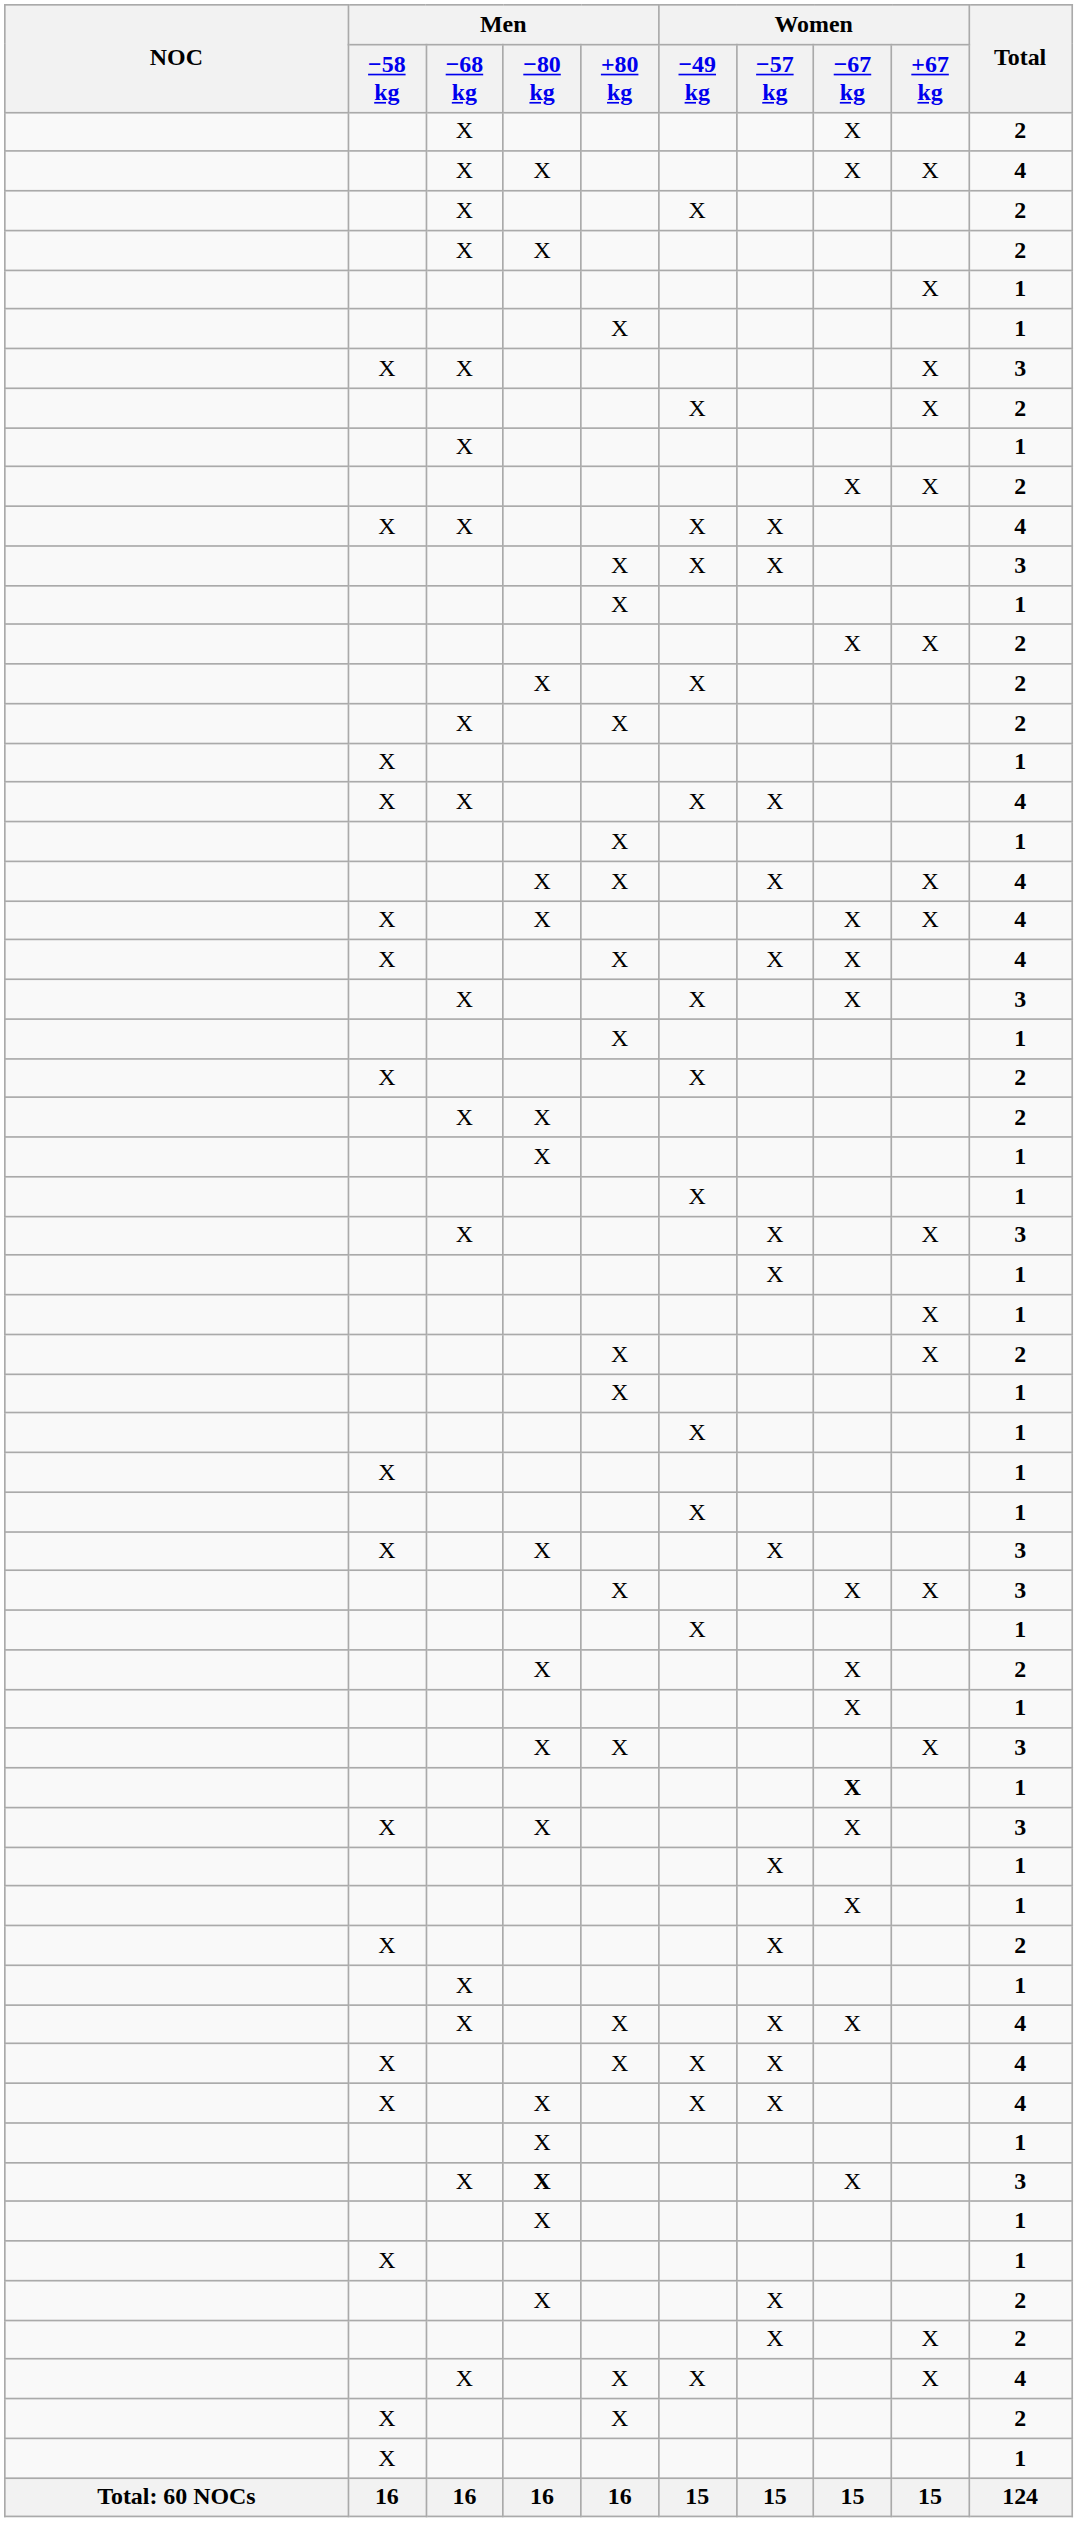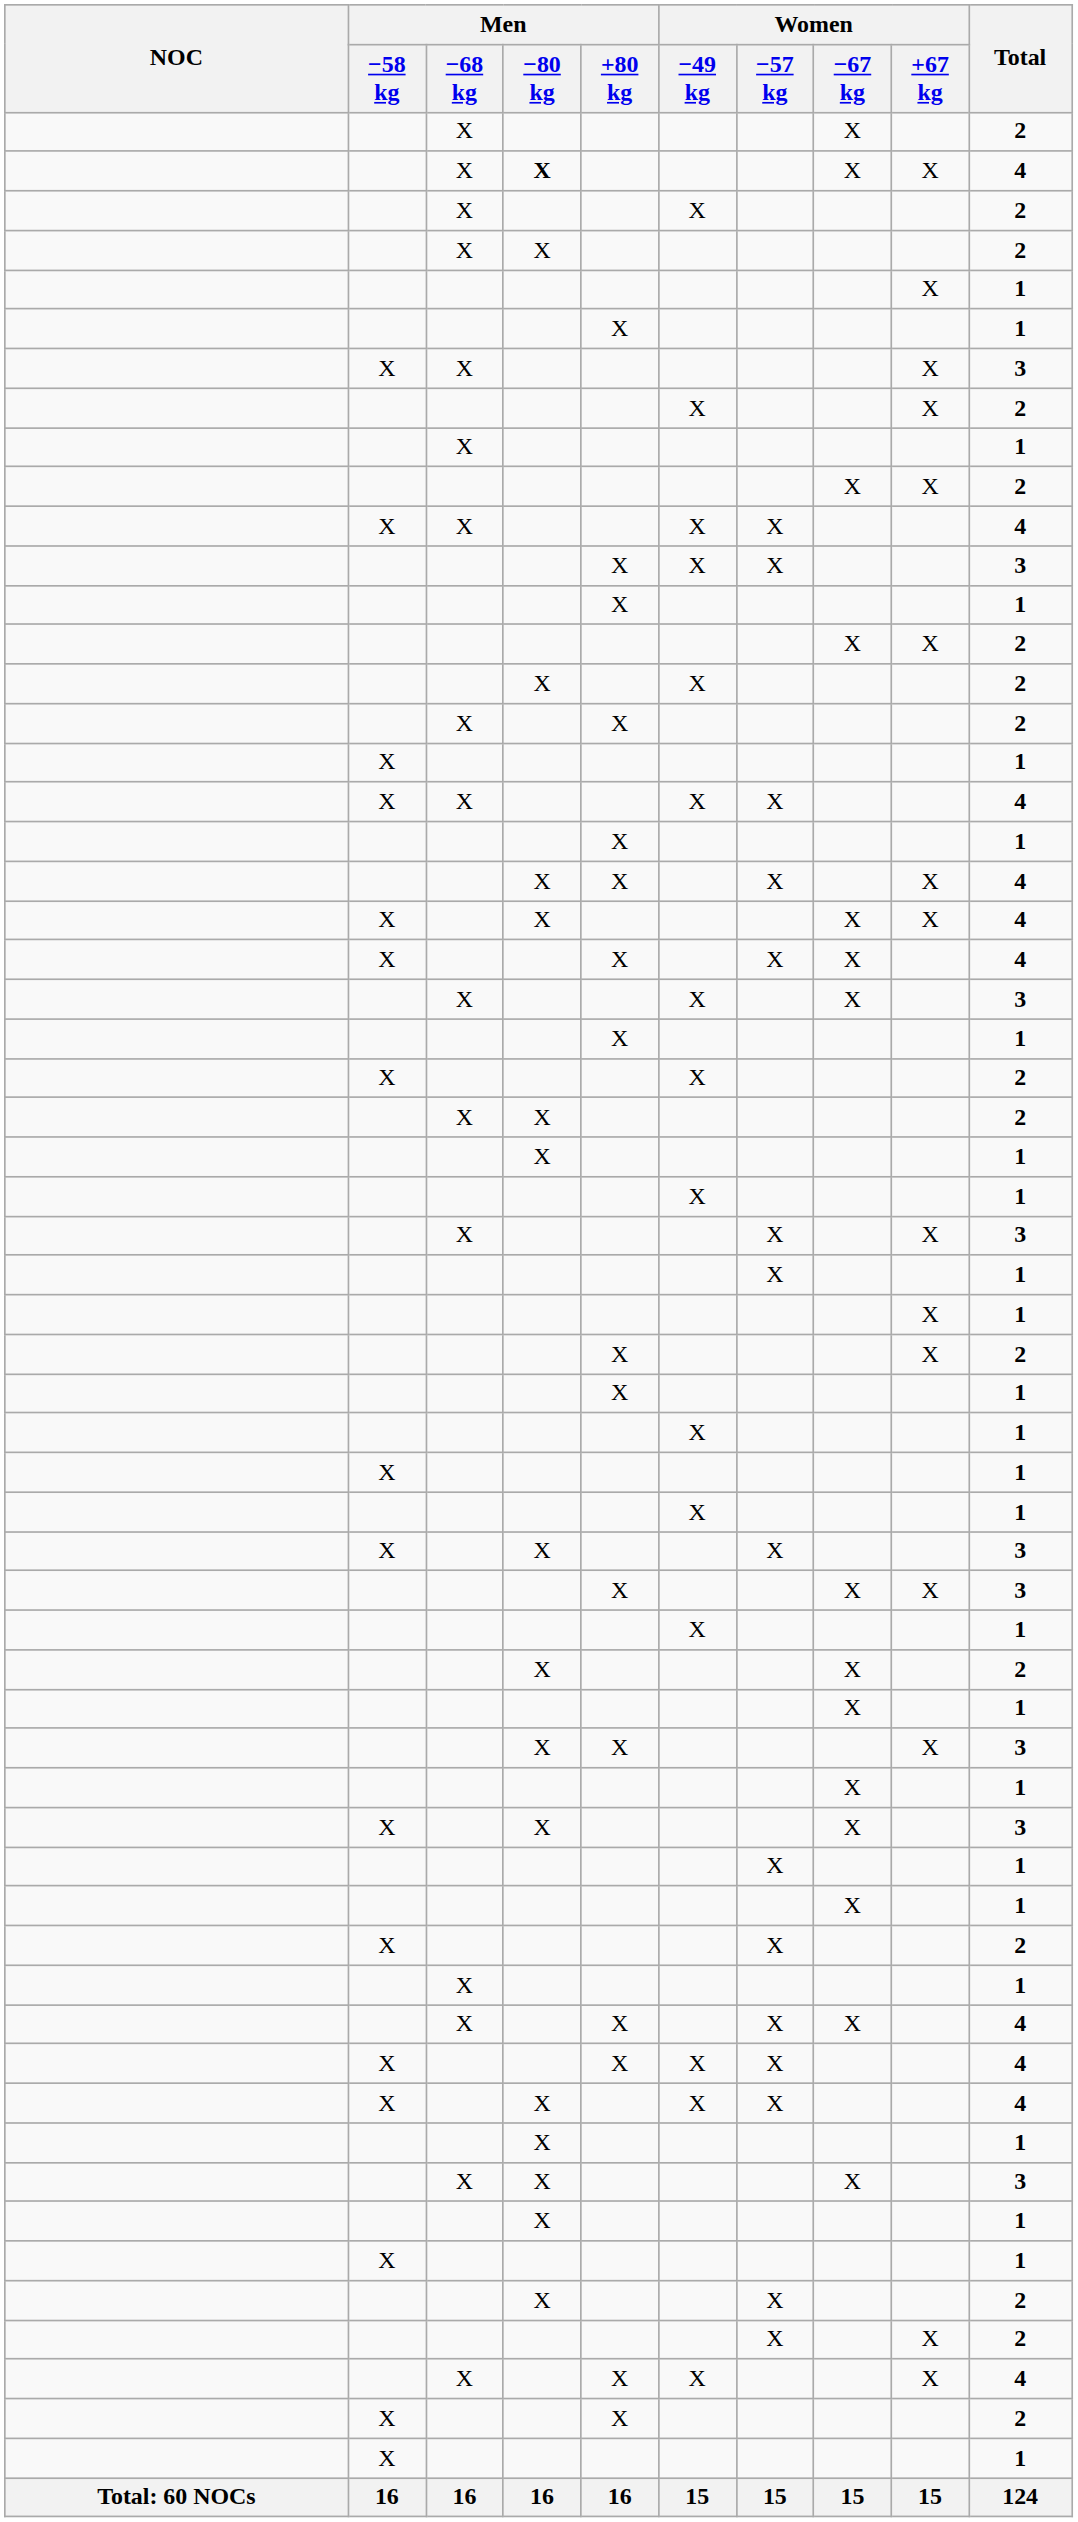(542, 171) normal -> (542, 171) bold
(852, 1787) bold -> (852, 1787) normal
(542, 2181) bold -> (542, 2181) normal
